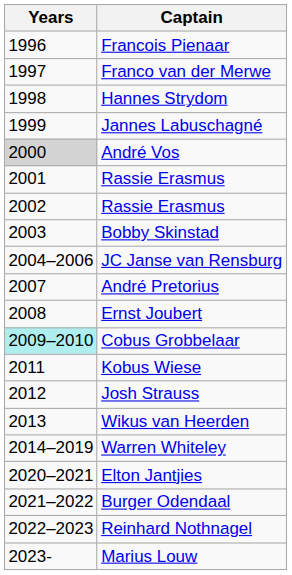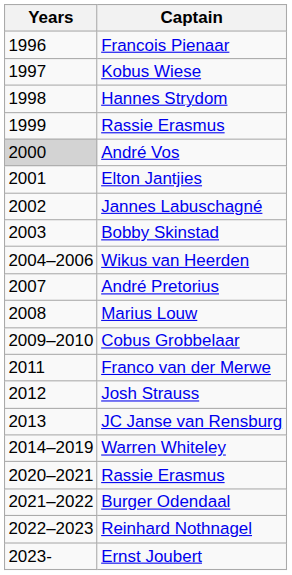(186, 71) Franco van der Merwe -> (151, 71) Kobus Wiese
(182, 125) Jannes Labuschagné -> (163, 125) Rassie Erasmus
(163, 179) Rassie Erasmus -> (152, 179) Elton Jantjies
(163, 206) Rassie Erasmus -> (182, 206) Jannes Labuschagné
(192, 260) JC Janse van Rensburg -> (175, 260) Wikus van Heerden
(152, 313) Ernst Joubert -> (149, 313) Marius Louw
(51, 340) paleturquoise background -> (51, 340) no background
(151, 367) Kobus Wiese -> (186, 367) Franco van der Merwe
(175, 421) Wikus van Heerden -> (192, 421) JC Janse van Rensburg
(152, 475) Elton Jantjies -> (163, 475) Rassie Erasmus
(149, 555) Marius Louw -> (152, 555) Ernst Joubert
